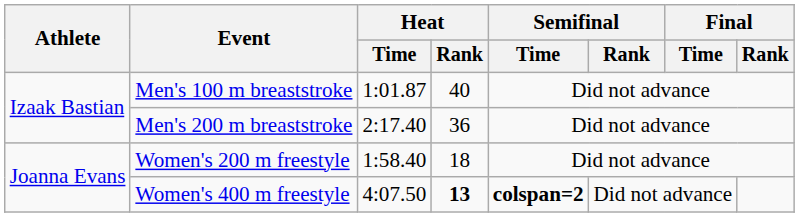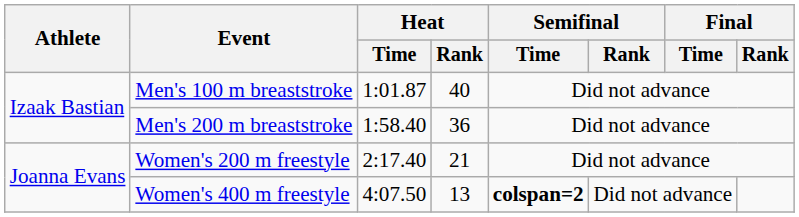(394, 125) 2:17.40 -> (394, 125) 1:58.40
(394, 160) 1:58.40 -> (394, 160) 2:17.40
(460, 160) 18 -> (460, 160) 21
(460, 195) bold -> (460, 195) normal
